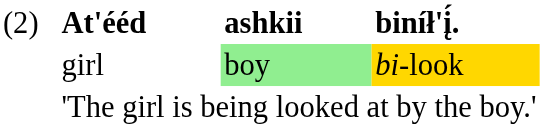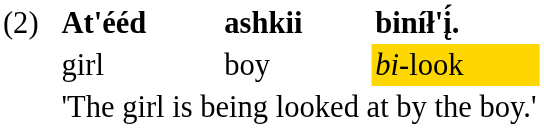(247, 64) lightgreen background -> (247, 64) no background
